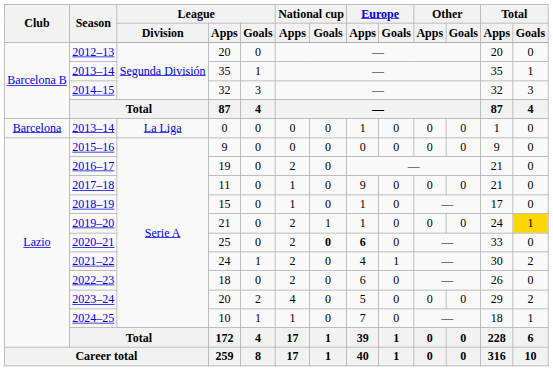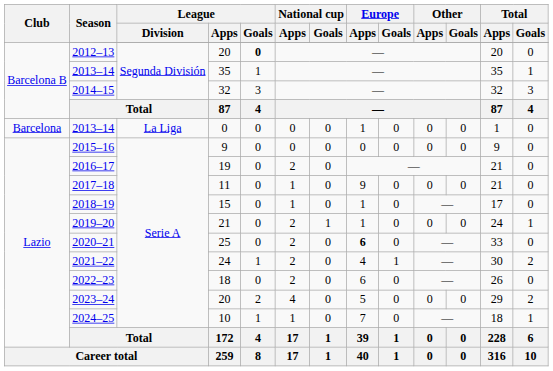(258, 52) normal -> (258, 52) bold
(530, 223) gold background -> (530, 223) no background
(328, 242) bold -> (328, 242) normal
